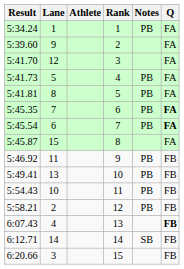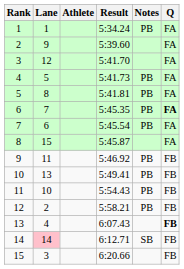columns swapped: (118, 12) <-> (22, 12)
(170, 126) bold -> (170, 126) normal
(53, 239) no background -> (46, 239) pink background
